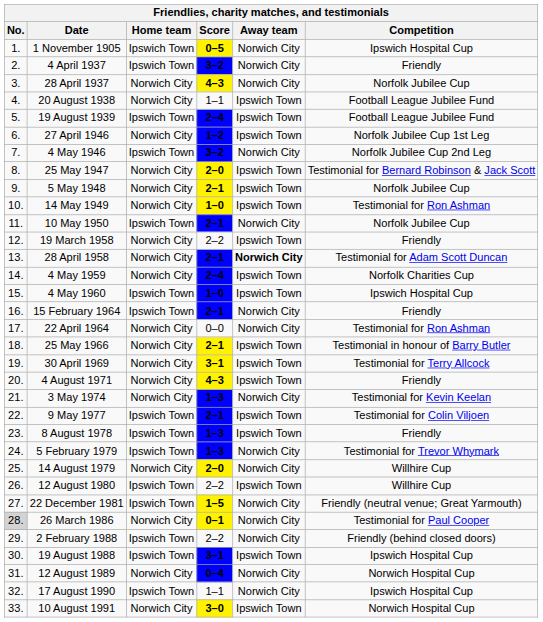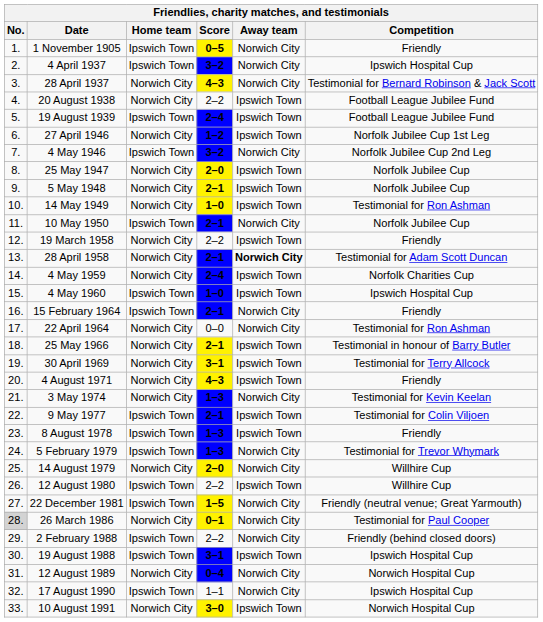(421, 48) Ipswich Hospital Cup -> (421, 48) Friendly
(421, 65) Friendly -> (421, 65) Ipswich Hospital Cup
(421, 83) Norfolk Jubilee Cup -> (421, 83) Testimonial for Bernard Robinson & Jack Scott
(215, 100) 1–1 -> (215, 100) 2–2
(421, 170) Testimonial for Bernard Robinson & Jack Scott -> (421, 170) Norfolk Jubilee Cup
